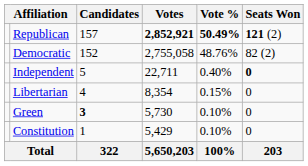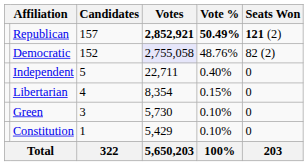(169, 53) no background -> (169, 53) lavender background
(249, 72) bold -> (249, 72) normal
(83, 111) bold -> (83, 111) normal
